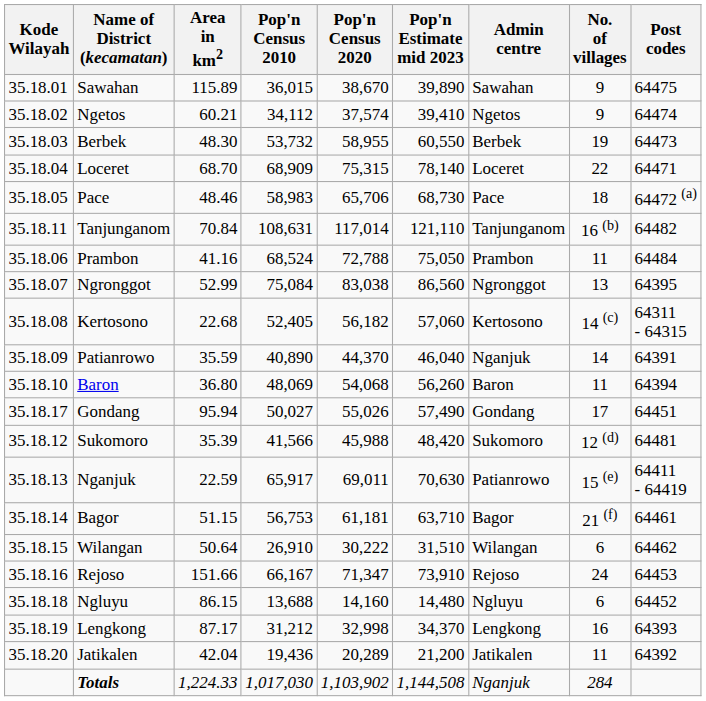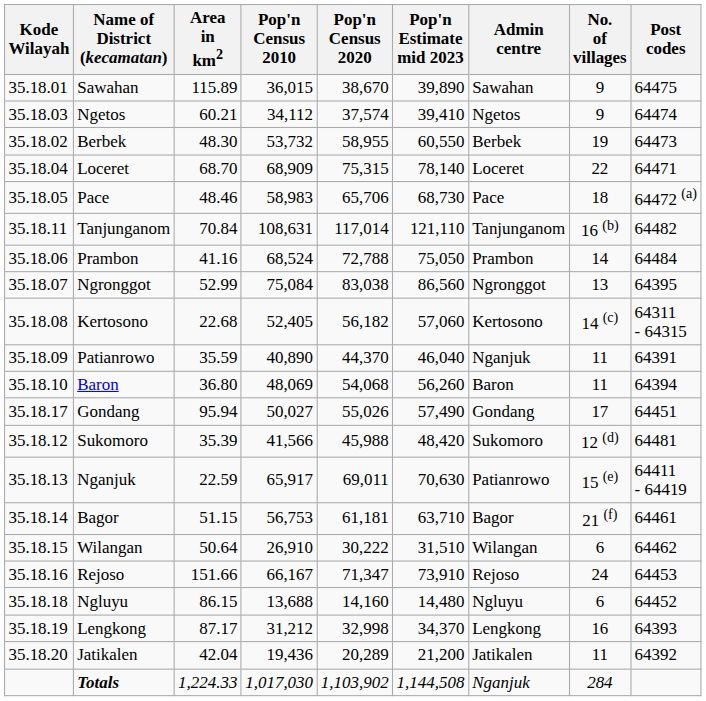(38, 114) 35.18.02 -> (38, 114) 35.18.03
(38, 141) 35.18.03 -> (38, 141) 35.18.02
(600, 258) 11 -> (600, 258) 14
(600, 357) 14 -> (600, 357) 11
